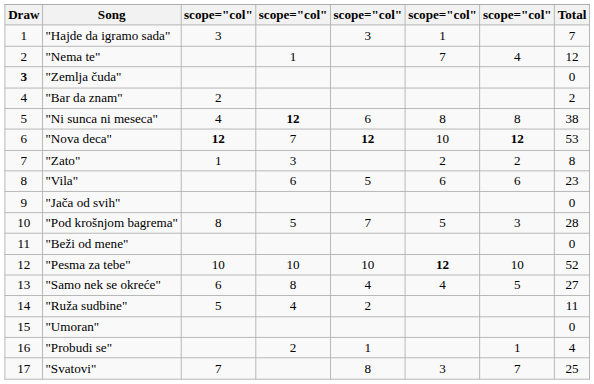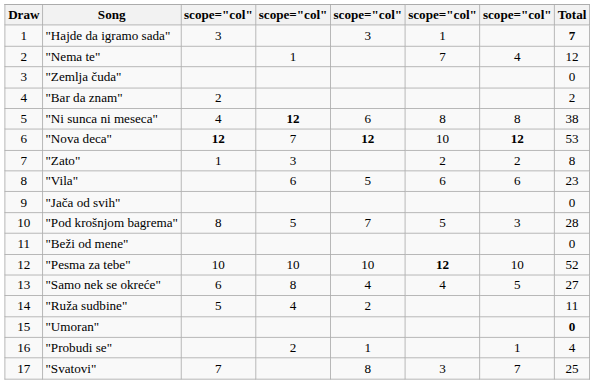(572, 35) normal -> (572, 35) bold
(24, 77) bold -> (24, 77) normal
(572, 327) normal -> (572, 327) bold
